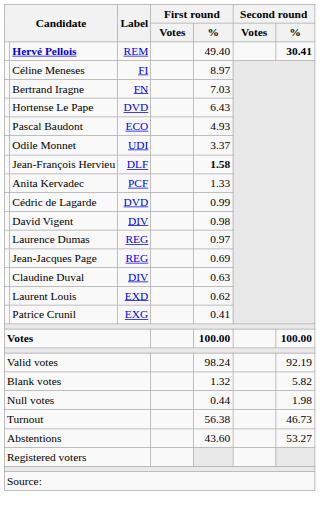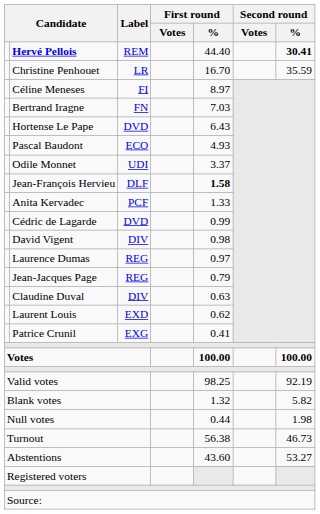(217, 51) 49.40 -> (217, 51) 44.40
+ row: (56, 70)
(220, 258) 0.69 -> (220, 277) 0.79
(217, 363) 98.24 -> (217, 381) 98.25
